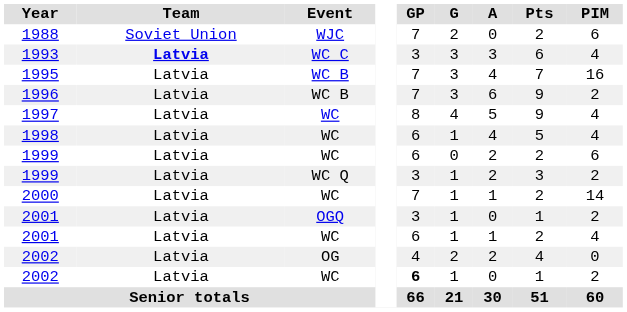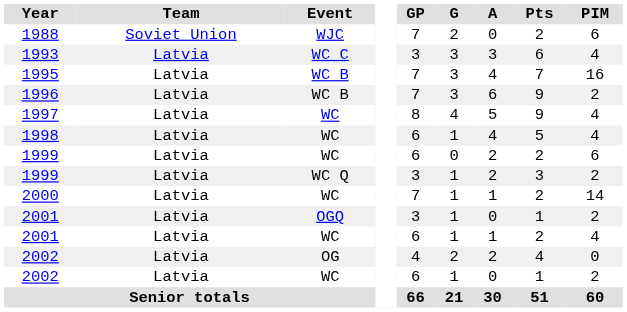(181, 55) bold -> (181, 55) normal
(416, 277) bold -> (416, 277) normal
